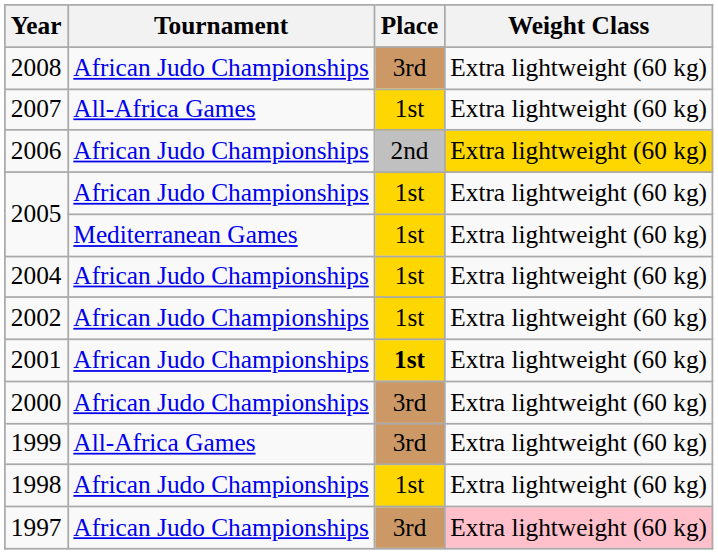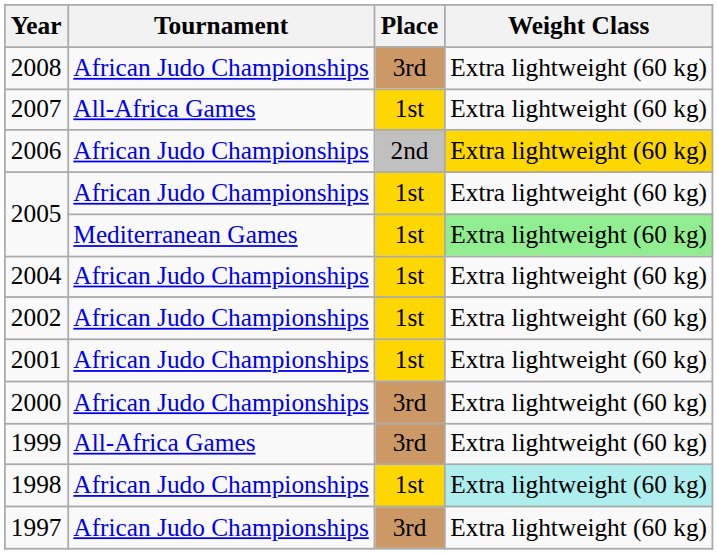(579, 234) no background -> (579, 234) lightgreen background
(410, 360) bold -> (410, 360) normal
(579, 485) no background -> (579, 485) paleturquoise background
(579, 527) pink background -> (579, 527) no background
